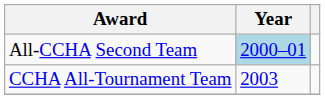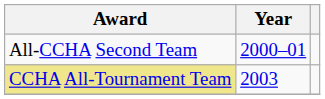(273, 49) lightblue background -> (273, 49) no background
(120, 79) no background -> (120, 79) khaki background
